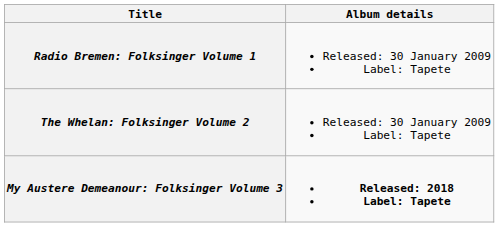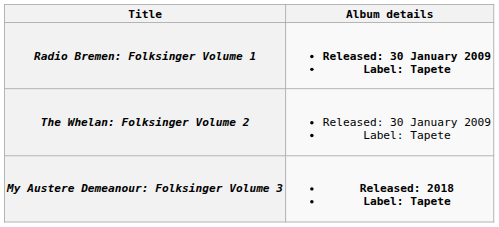(390, 62) normal -> (390, 62) bold
